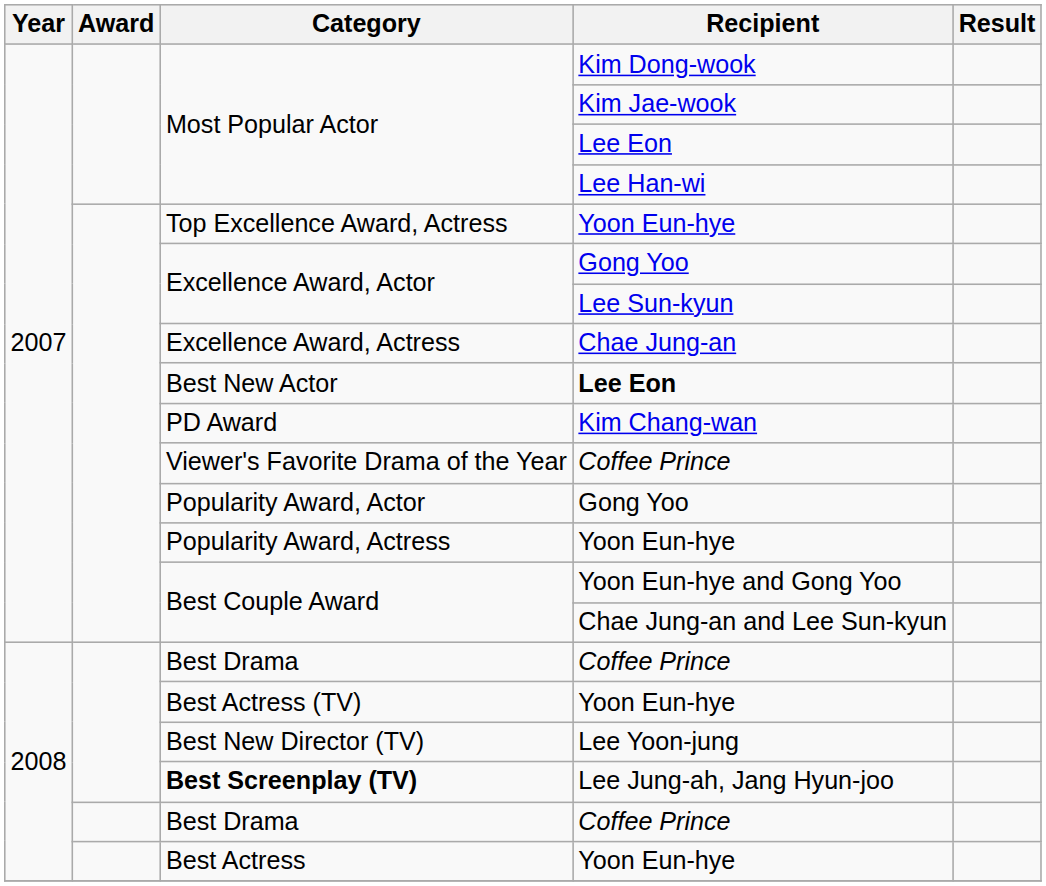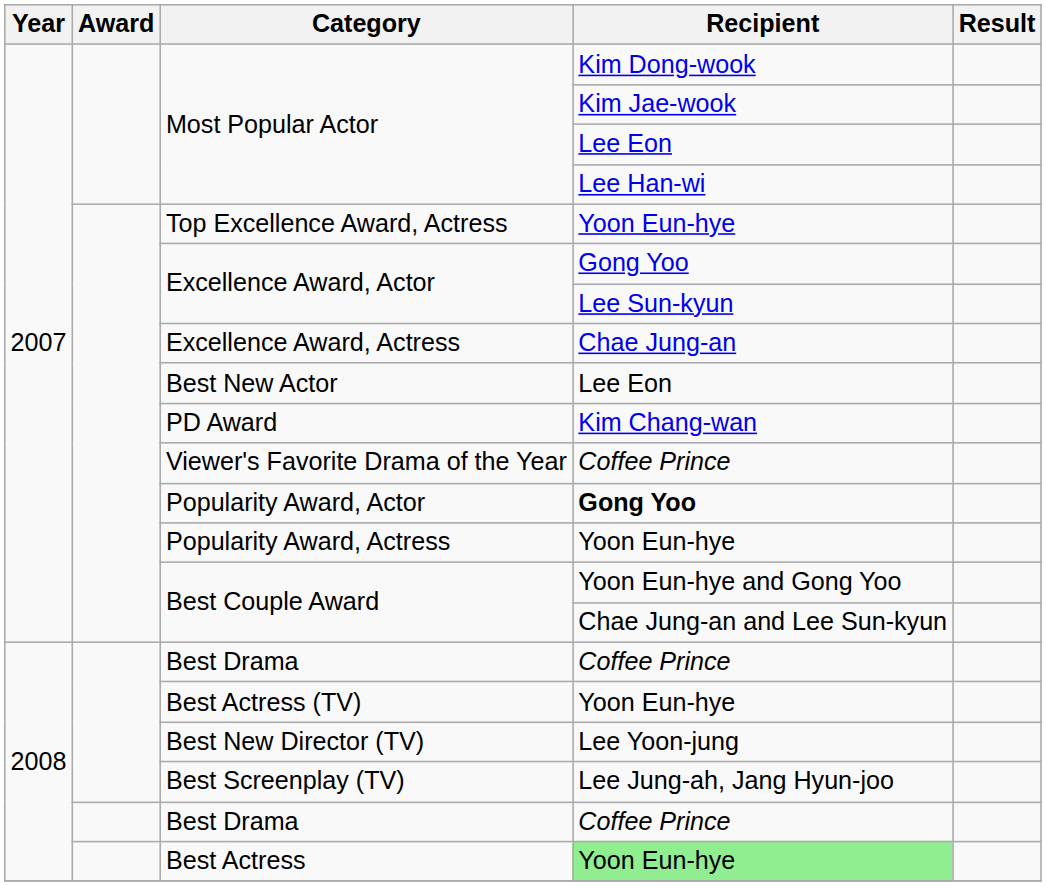(627, 382) bold -> (625, 382) normal
(634, 502) normal -> (637, 502) bold
(292, 781) bold -> (285, 781) normal
(657, 861) no background -> (657, 861) lightgreen background
